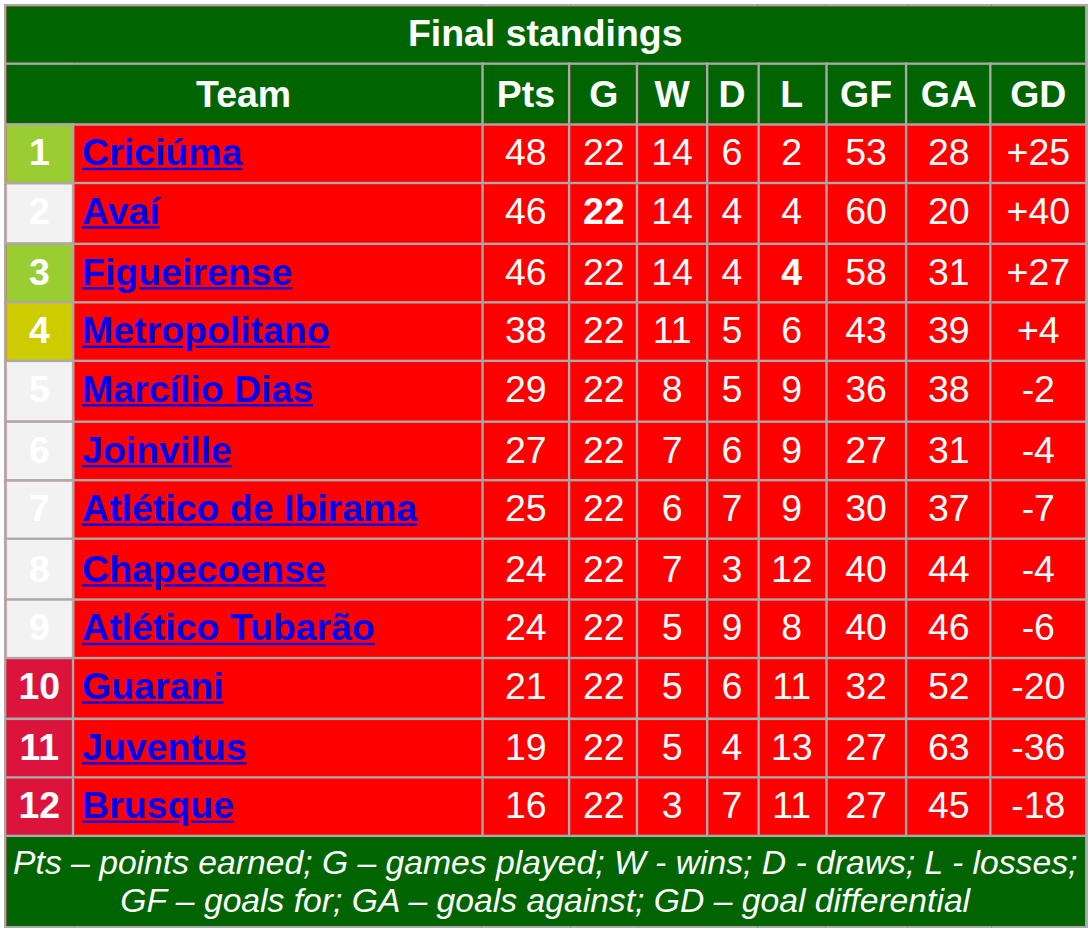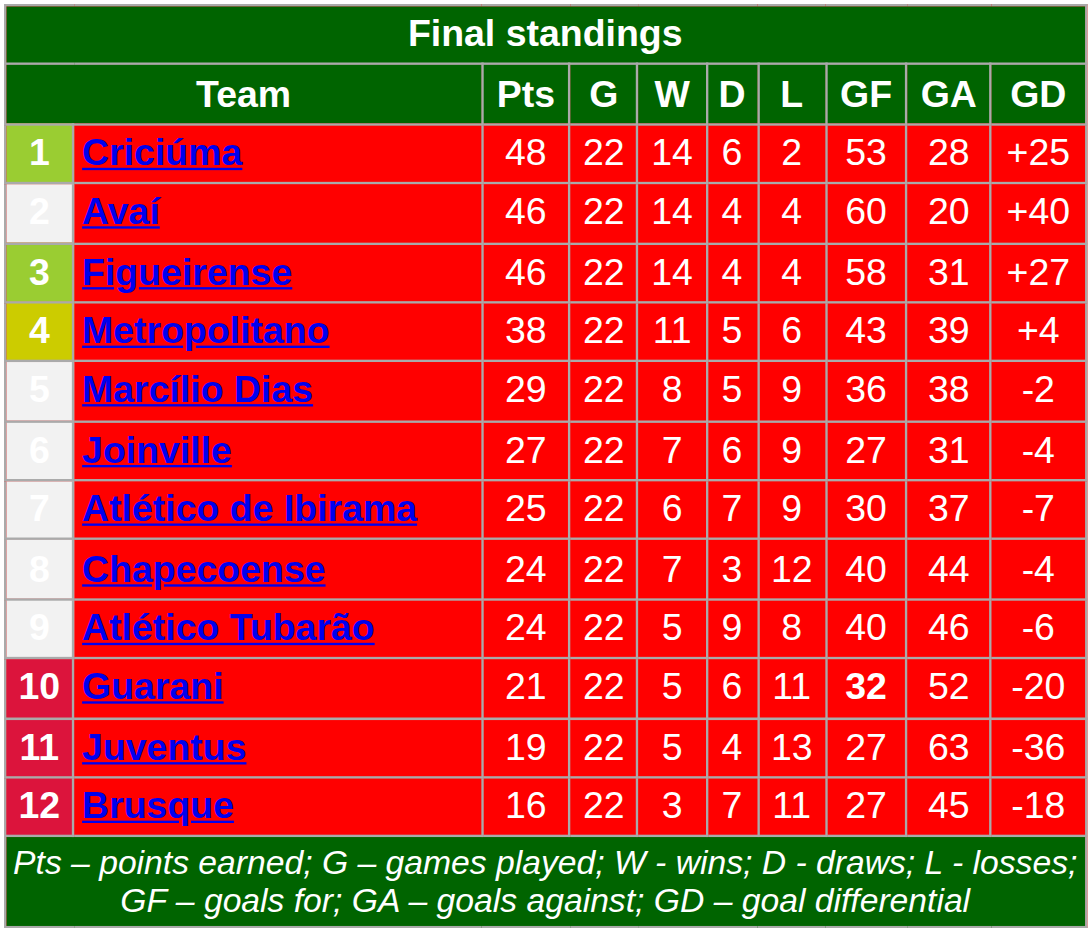(604, 212) bold -> (604, 212) normal
(792, 271) bold -> (792, 271) normal
(866, 687) normal -> (866, 687) bold
